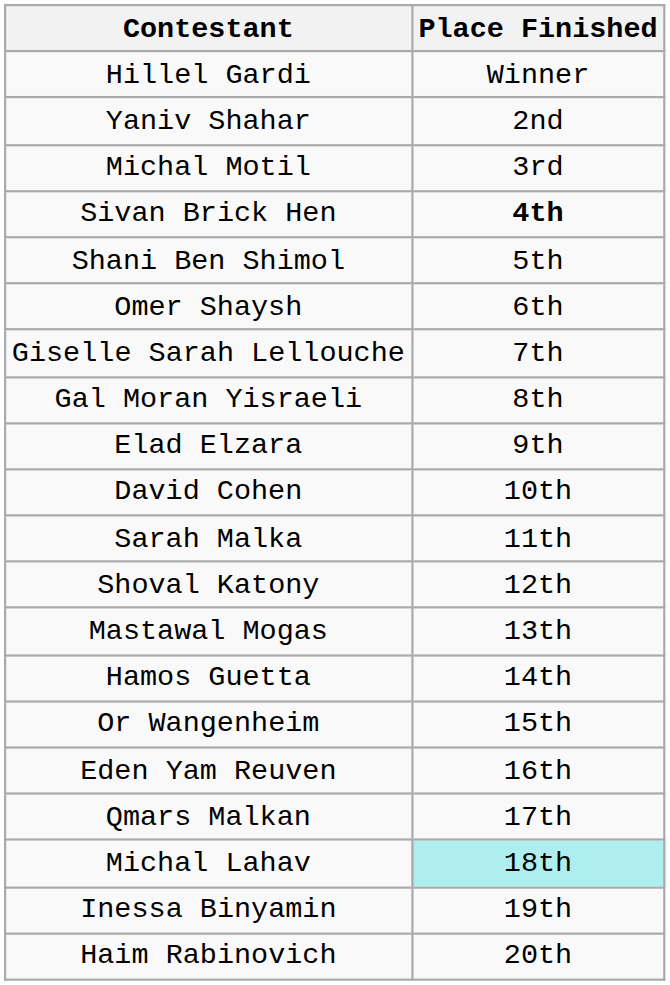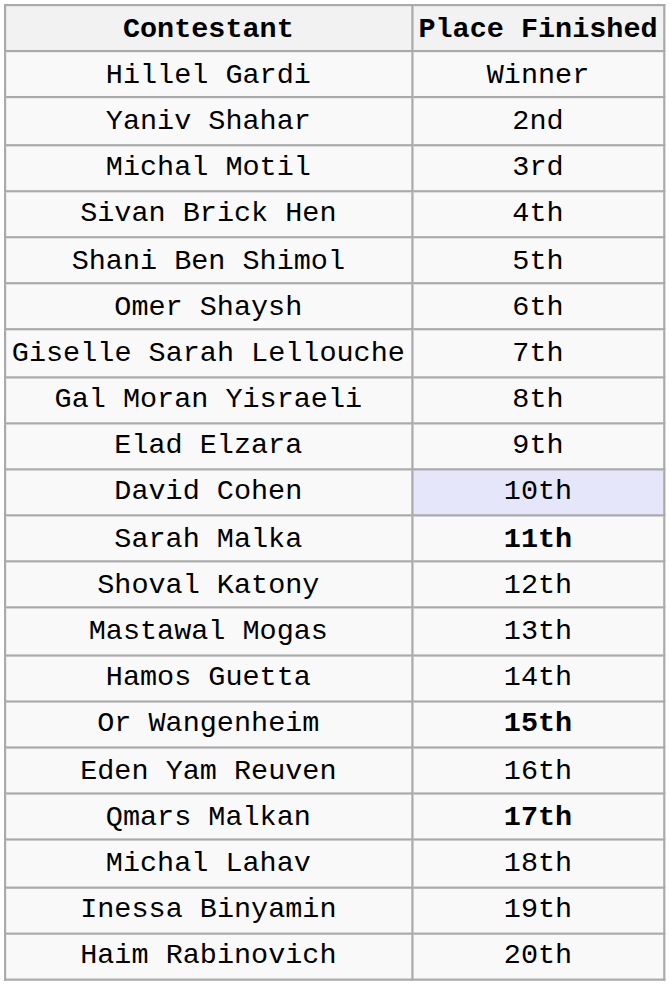(538, 214) bold -> (538, 214) normal
(538, 492) no background -> (538, 492) lavender background
(538, 539) normal -> (538, 539) bold
(538, 724) normal -> (538, 724) bold
(538, 817) normal -> (538, 817) bold
(538, 864) paleturquoise background -> (538, 864) no background
